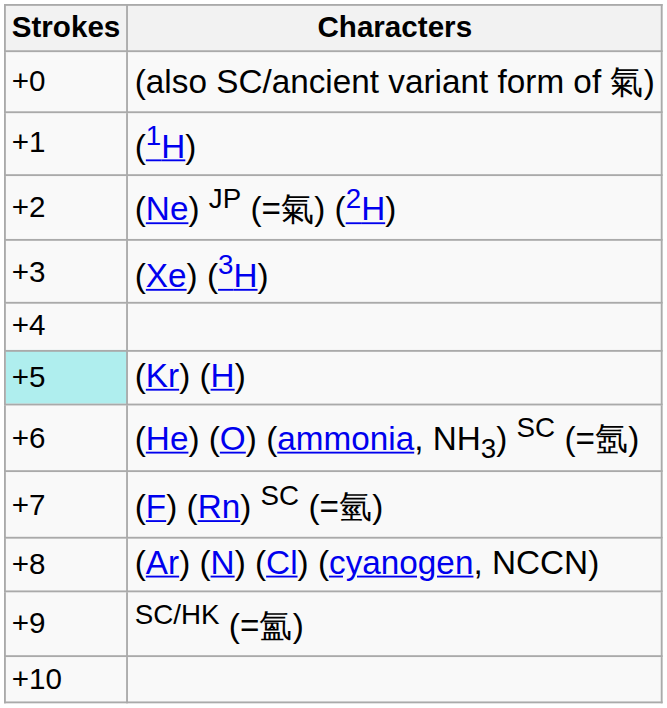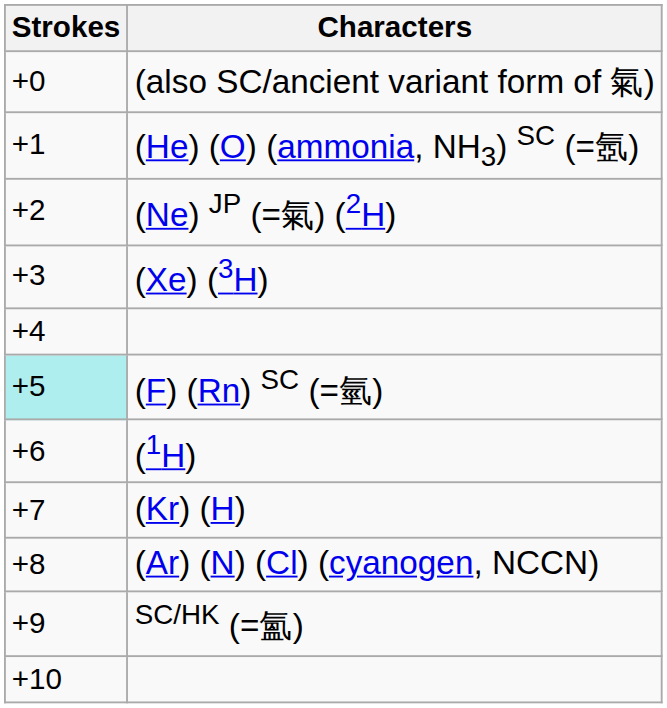(166, 142) (1H) -> (387, 145) (He) (O) (ammonia, NH3) SC (=氬)
(190, 376) (Kr) (H) -> (259, 385) (F) (Rn) SC (=氫)
(387, 438) (He) (O) (ammonia, NH3) SC (=氬) -> (166, 451) (1H)
(259, 503) (F) (Rn) SC (=氫) -> (190, 509) (Kr) (H)
